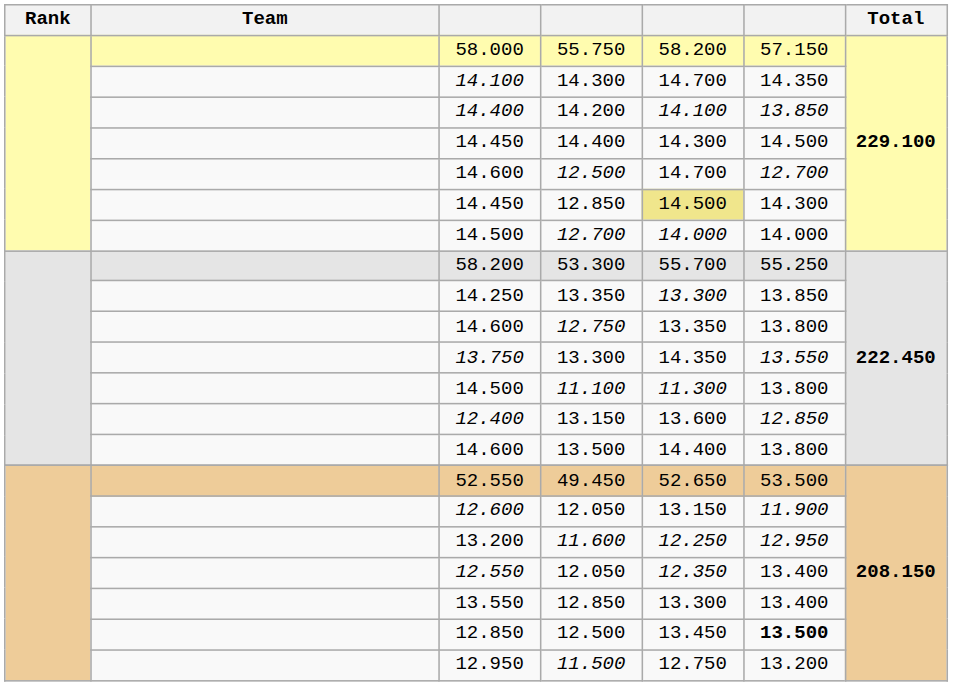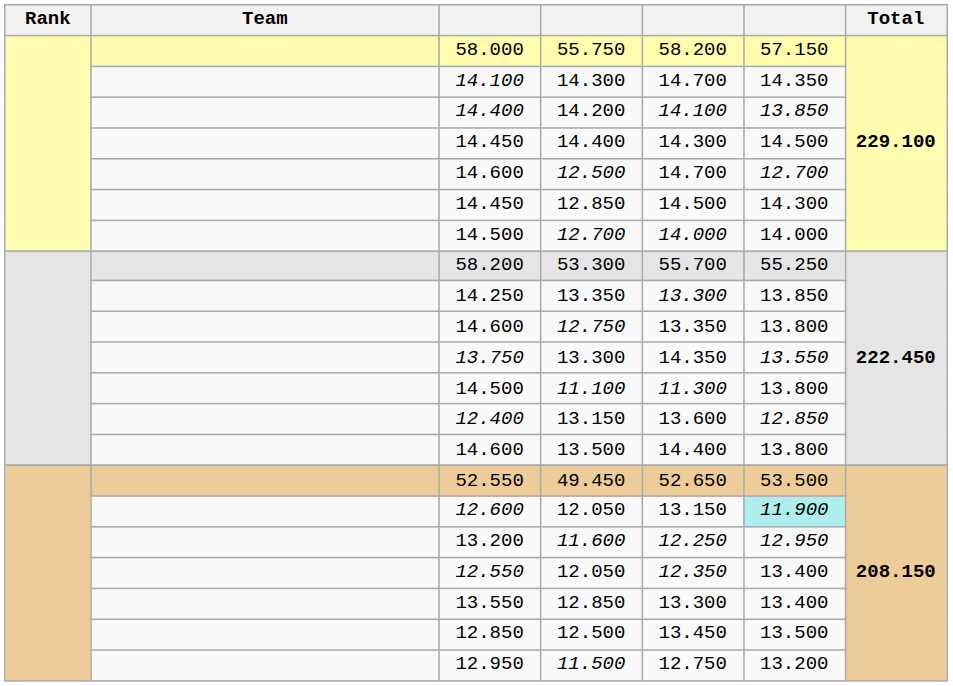(693, 205) khaki background -> (693, 205) no background
(794, 512) no background -> (794, 512) paleturquoise background
(794, 635) bold -> (794, 635) normal
